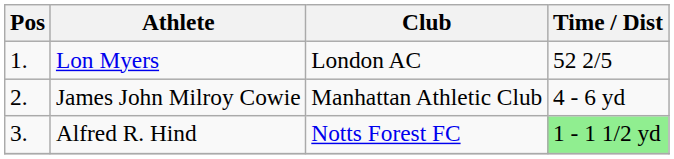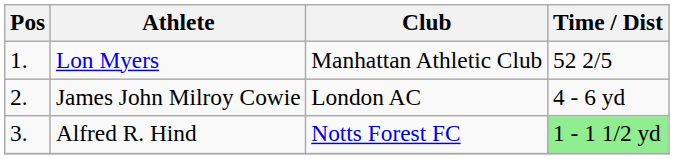(366, 60) London AC -> (427, 60) Manhattan Athletic Club
(427, 97) Manhattan Athletic Club -> (366, 97) London AC
